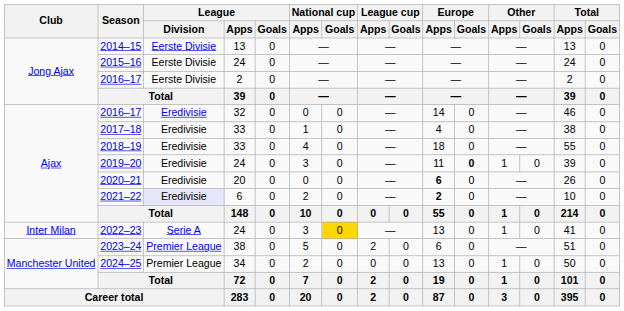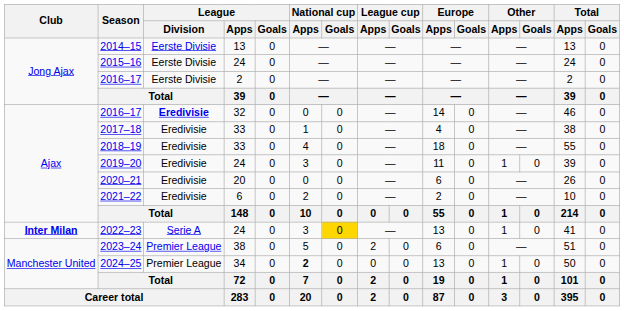(184, 113) normal -> (184, 113) bold
(471, 163) bold -> (471, 163) normal
(439, 180) bold -> (439, 180) normal
(184, 197) lavender background -> (184, 197) no background
(439, 197) bold -> (439, 197) normal
(51, 230) normal -> (51, 230) bold
(306, 264) normal -> (306, 264) bold
